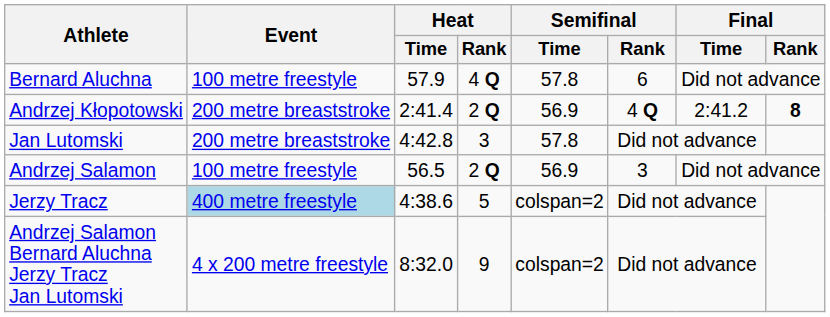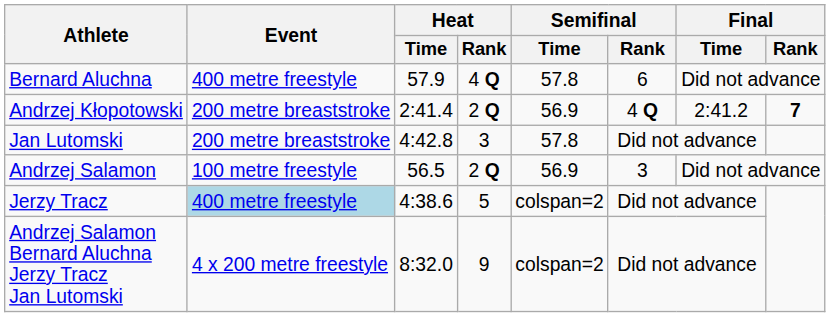(274, 80) 100 metre freestyle -> (274, 80) 400 metre freestyle
(795, 110) 8 -> (795, 110) 7
